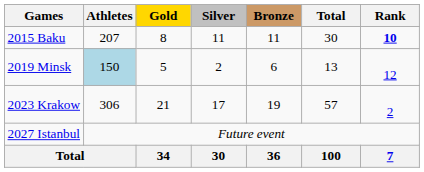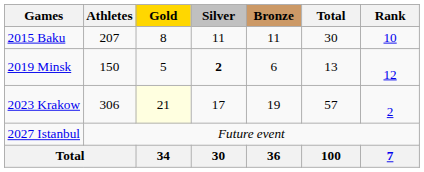(390, 37) bold -> (390, 37) normal
(109, 67) lightblue background -> (109, 67) no background
(218, 67) normal -> (218, 67) bold
(163, 104) no background -> (163, 104) lightyellow background
